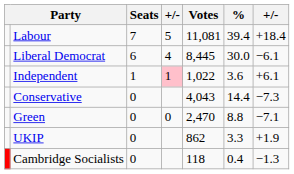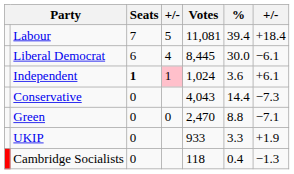(133, 76) normal -> (133, 76) bold
(200, 76) 1,022 -> (200, 76) 1,024
(196, 138) 862 -> (196, 138) 933
